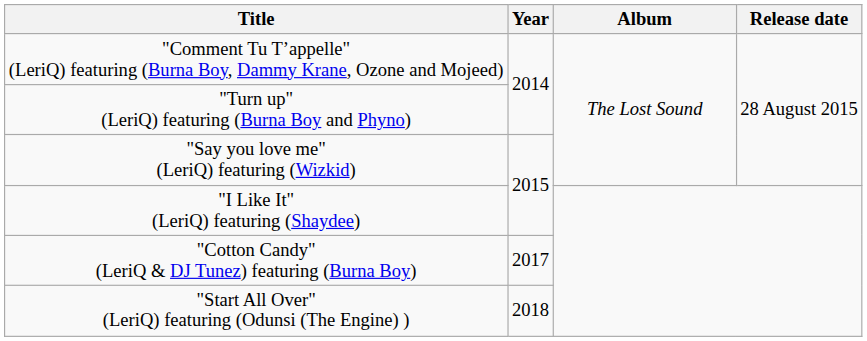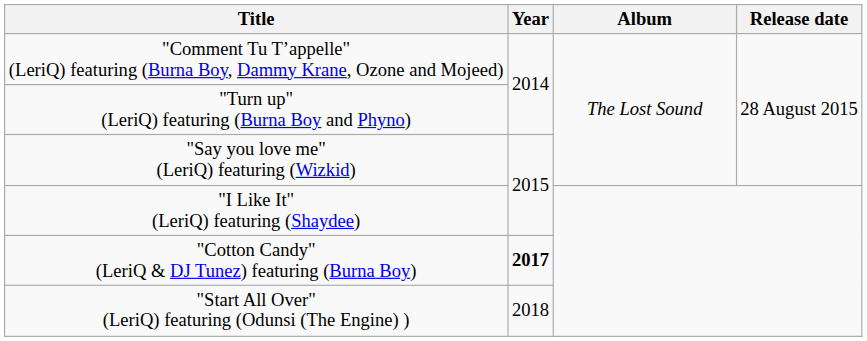(531, 260) normal -> (531, 260) bold
